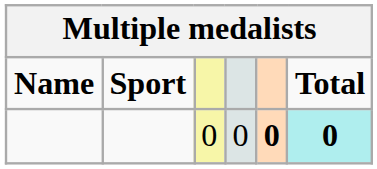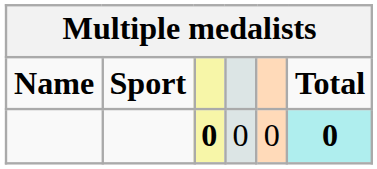(209, 135) normal -> (209, 135) bold
(272, 135) bold -> (272, 135) normal
